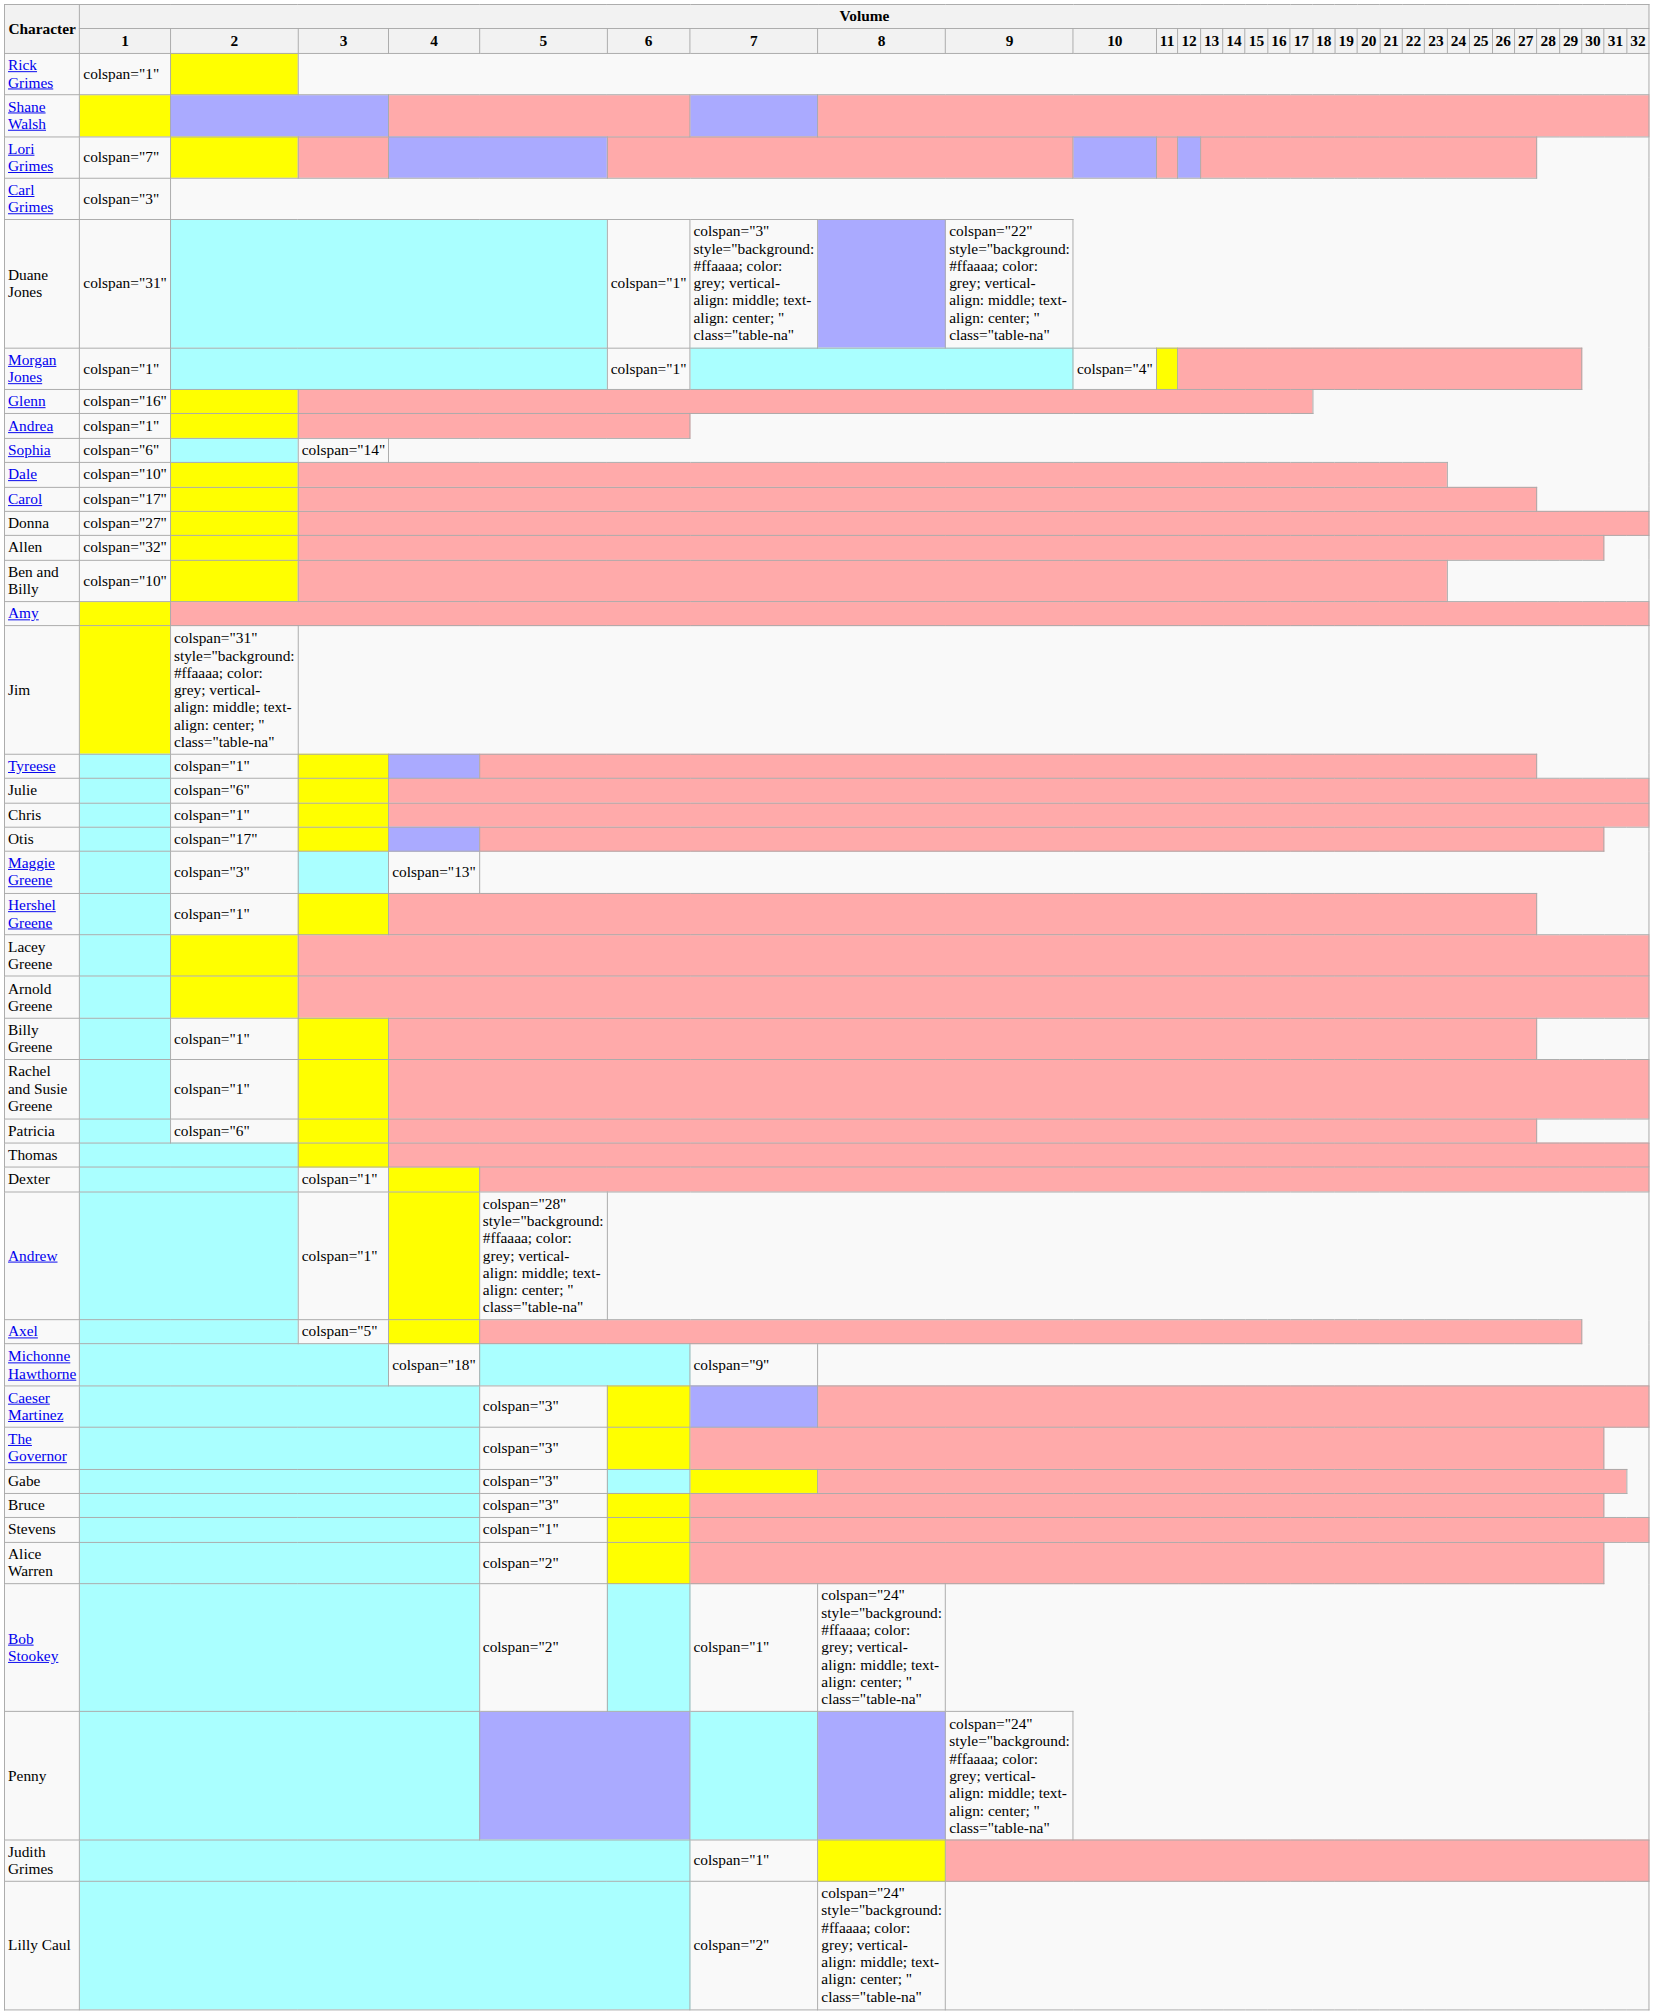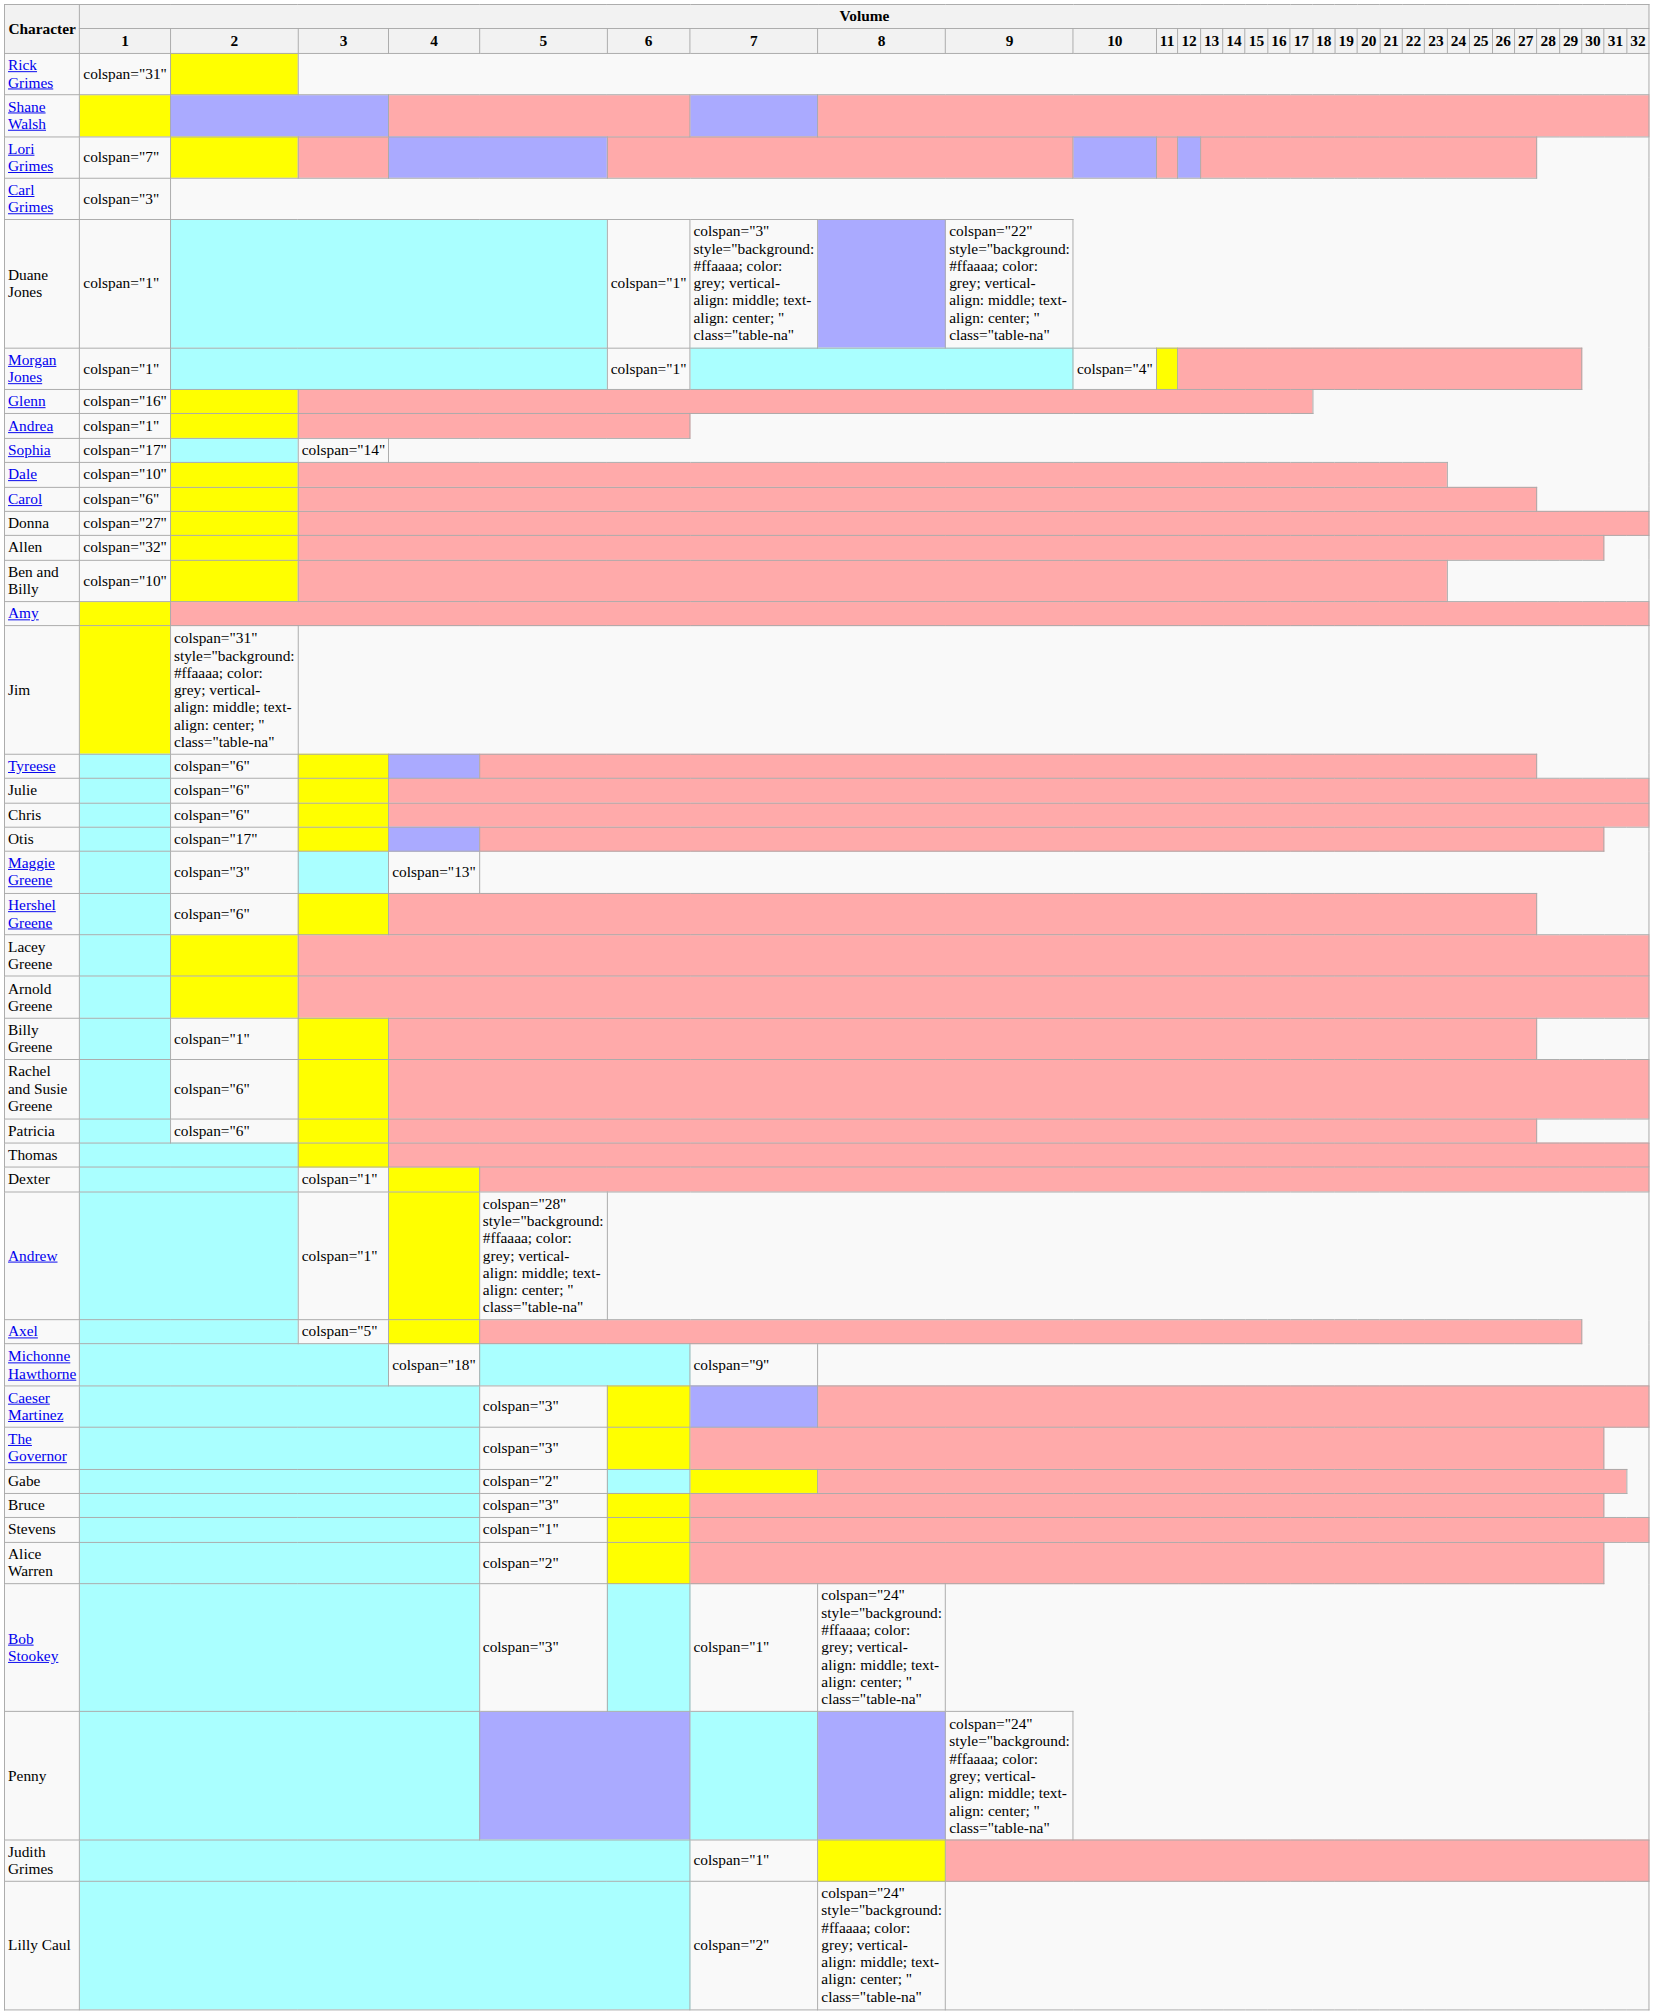(121, 74) colspan="1" -> (125, 74) colspan="31"
(125, 283) colspan="31" -> (121, 283) colspan="1"
(121, 450) colspan="6" -> (125, 450) colspan="17"
(125, 499) colspan="17" -> (121, 499) colspan="6"
(212, 766) colspan="1" -> (212, 766) colspan="6"
(212, 814) colspan="1" -> (212, 814) colspan="6"
(212, 913) colspan="1" -> (212, 913) colspan="6"
(212, 1089) colspan="1" -> (212, 1089) colspan="6"
(521, 1481) colspan="3" -> (521, 1481) colspan="2"
(521, 1647) colspan="2" -> (521, 1647) colspan="3"
